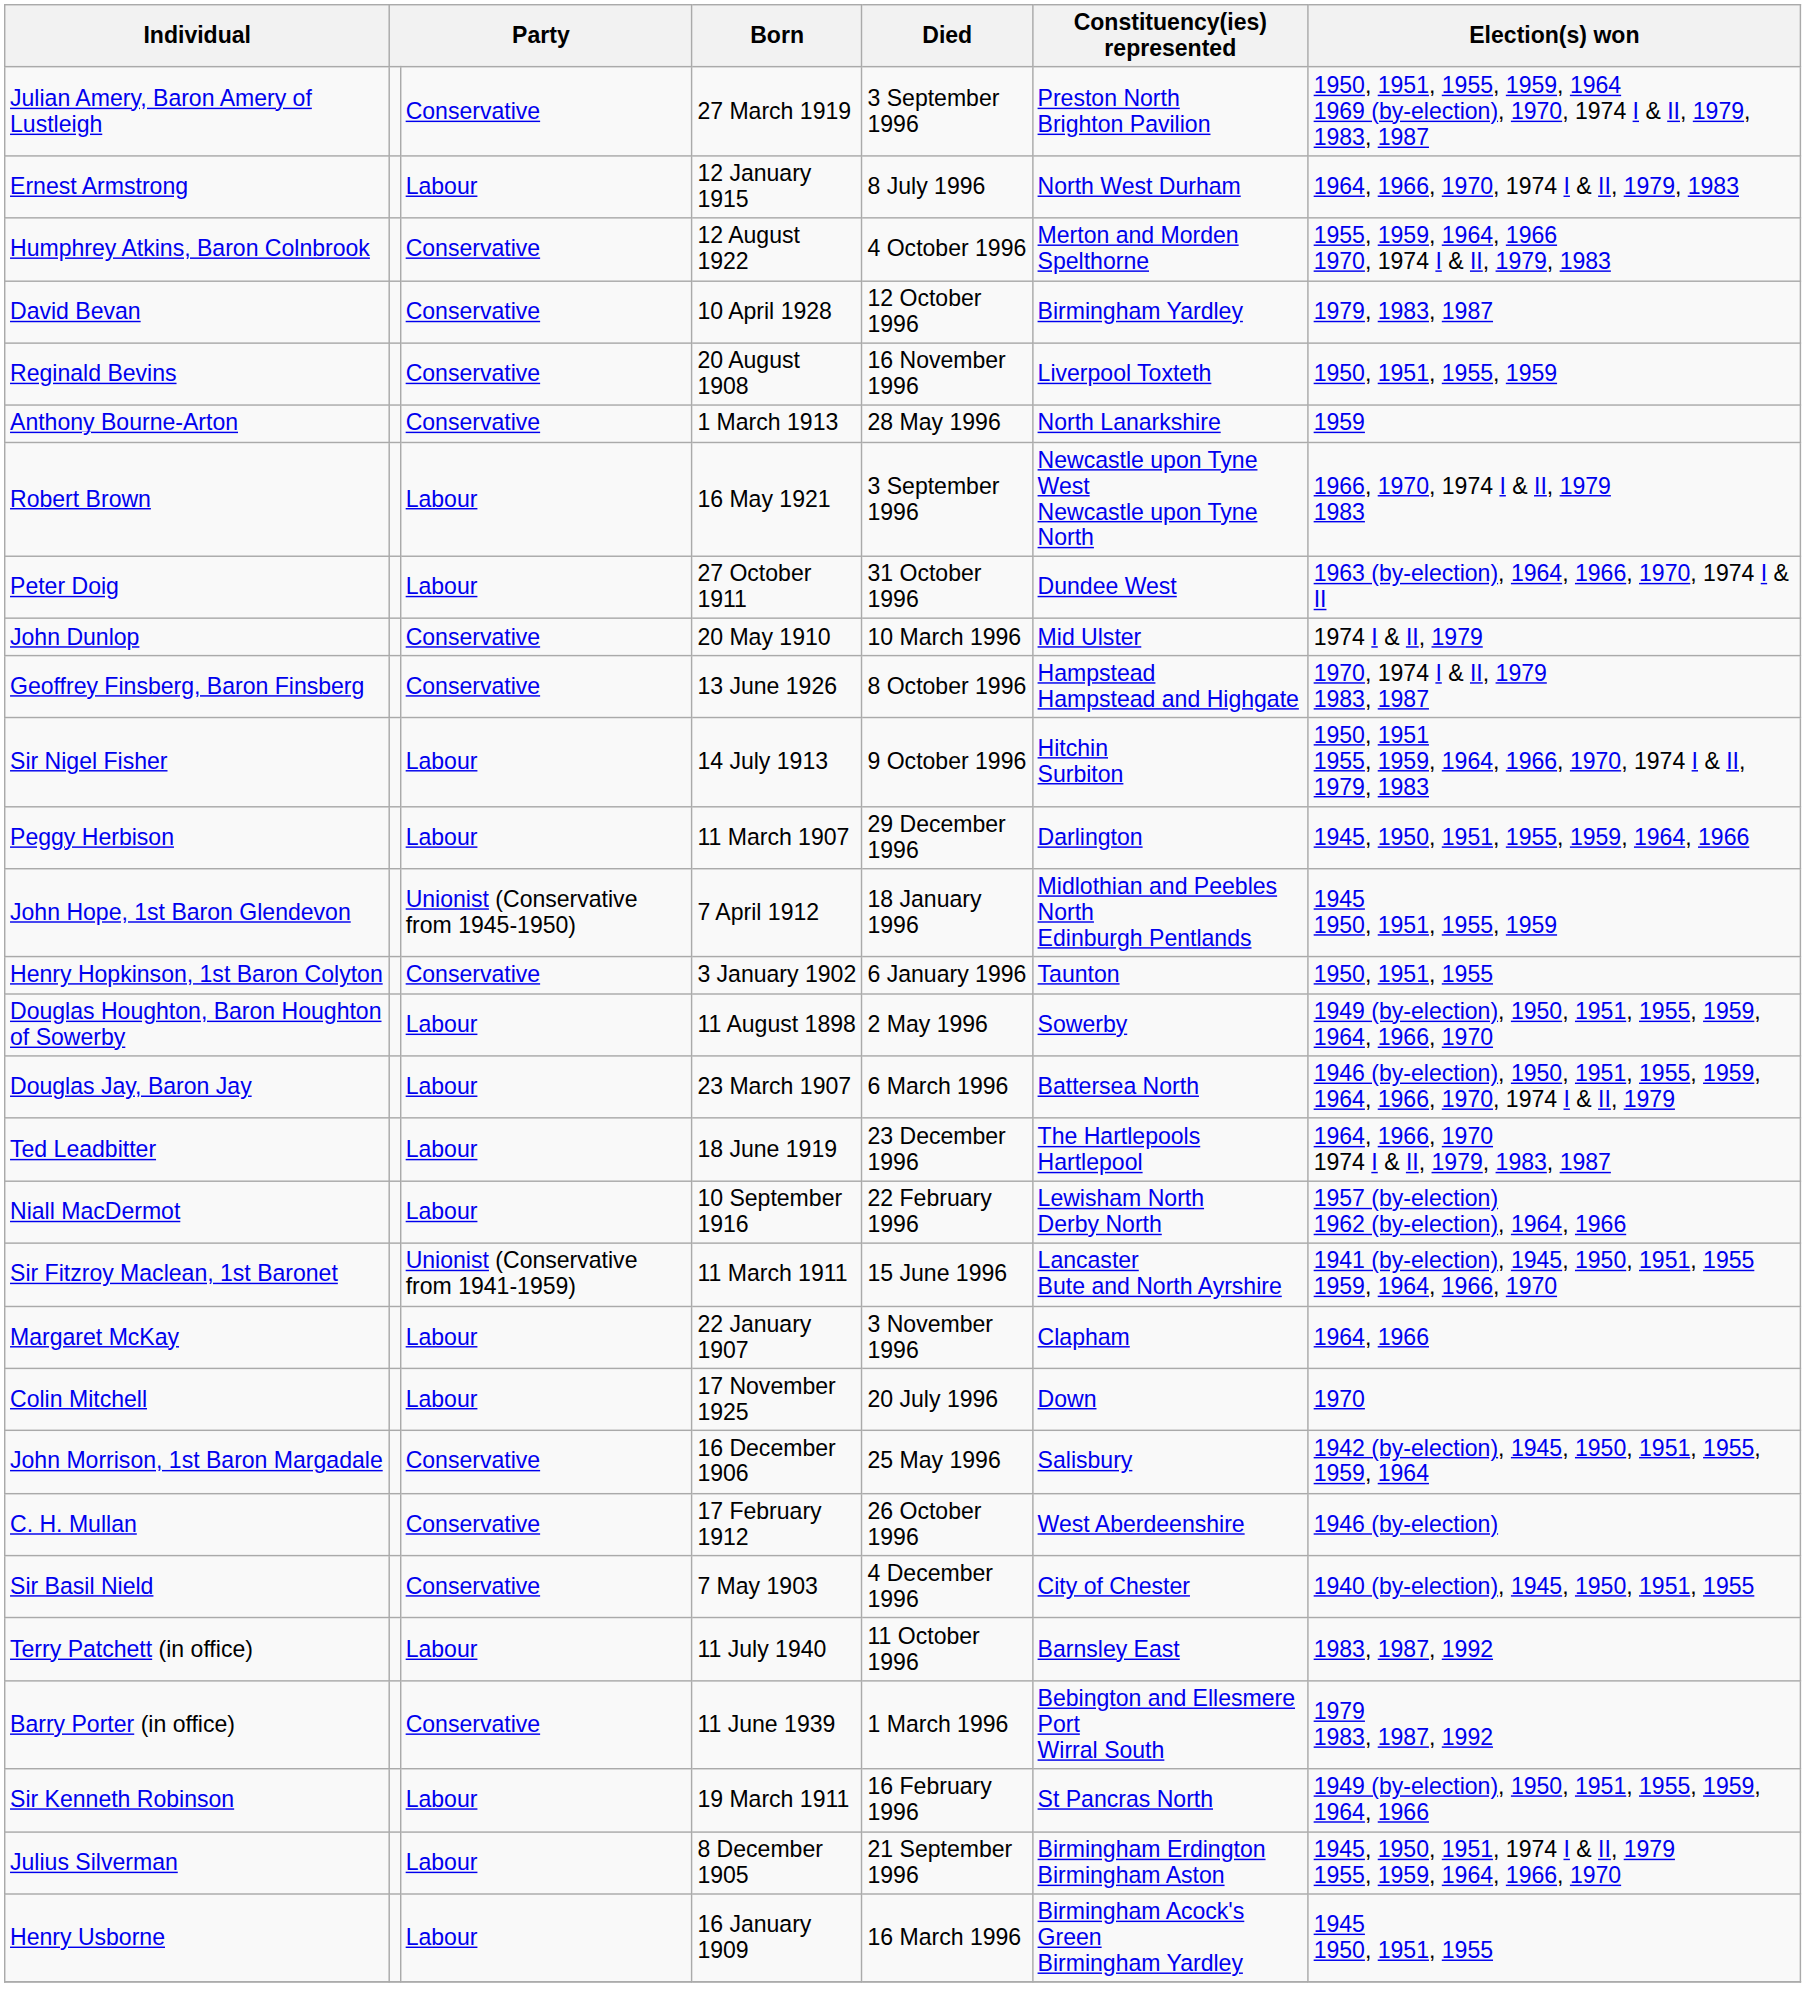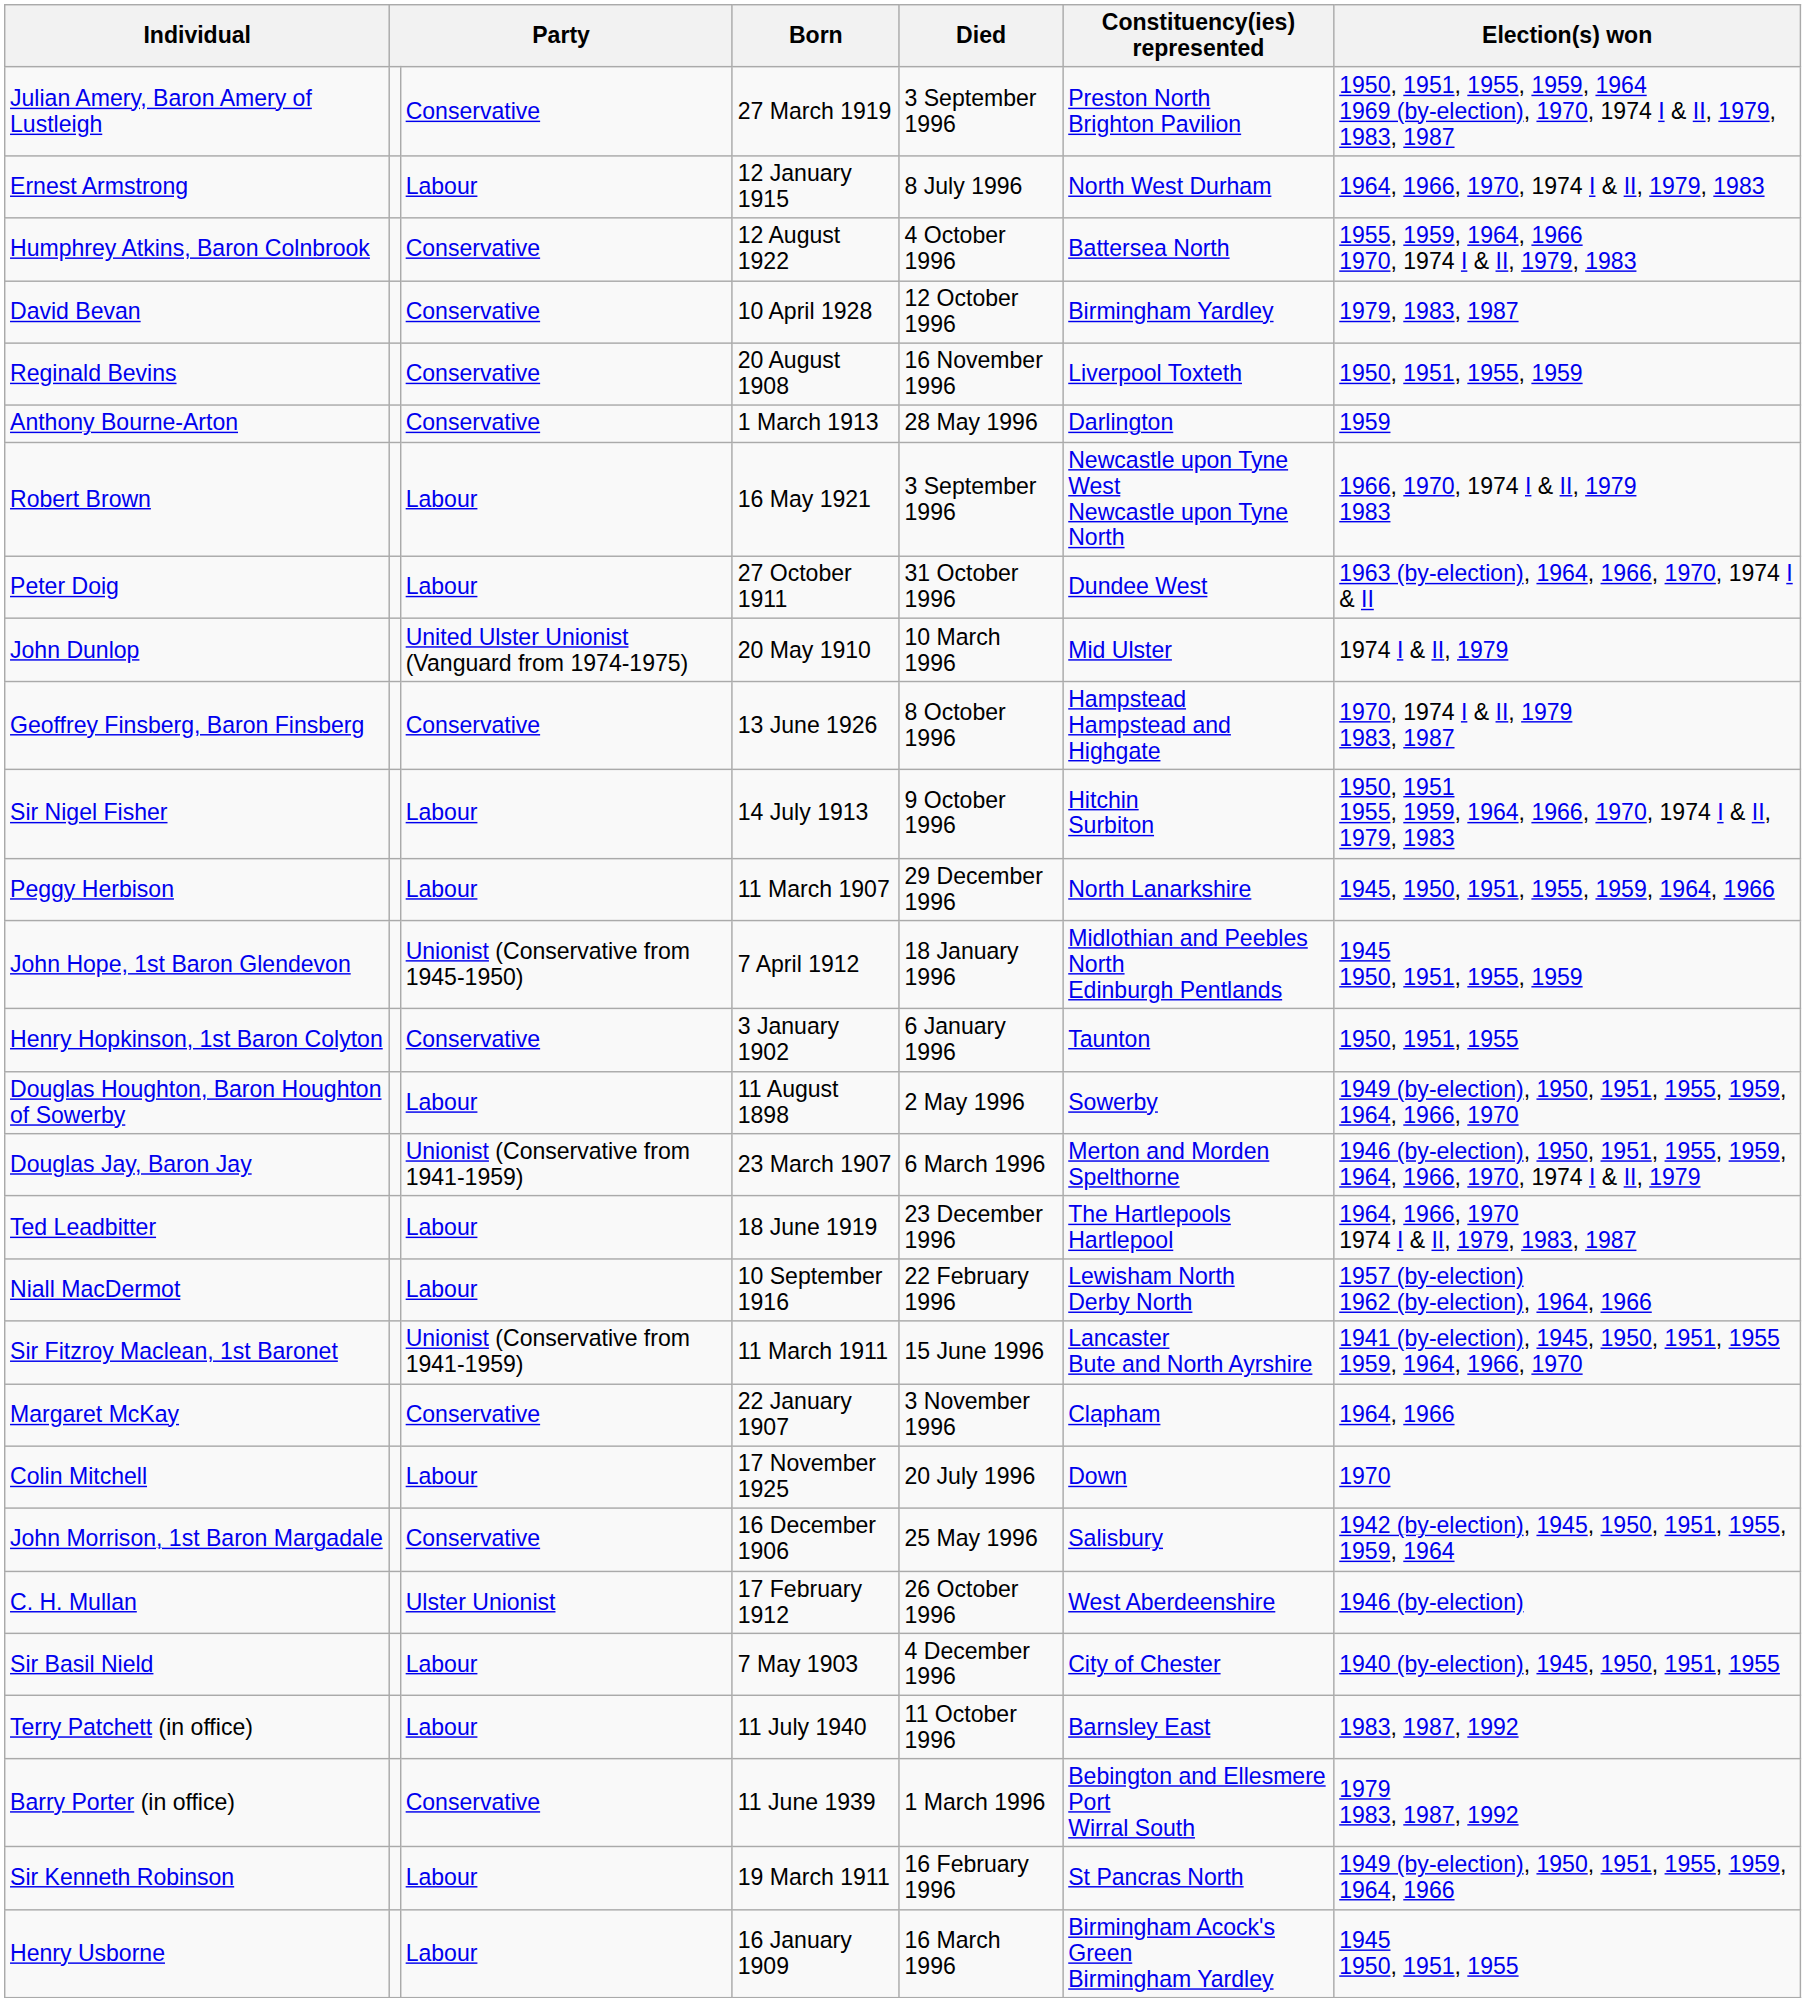(1138, 249) Merton and Morden Spelthorne -> (1149, 249) Battersea North
(1129, 423) North Lanarkshire -> (1121, 423) Darlington
(473, 636) Conservative -> (547, 649) United Ulster Unionist (Vanguard from 1974-1975)
(1090, 837) Darlington -> (1160, 888) North Lanarkshire
(442, 1086) Labour -> (548, 1164) Unionist (Conservative from 1941-1959)
(1118, 1086) Battersea North -> (1169, 1164) Merton and Morden Spelthorne
(442, 1336) Labour -> (473, 1414) Conservative
(473, 1524) Conservative -> (481, 1601) Ulster Unionist
(473, 1586) Conservative -> (442, 1664) Labour
- row: (94, 1862)
